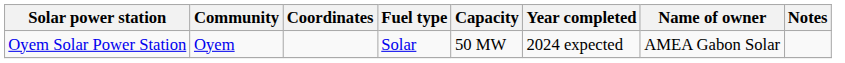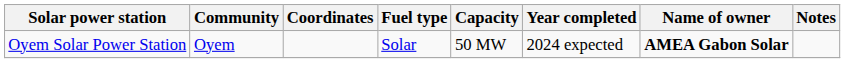(712, 44) normal -> (716, 44) bold
